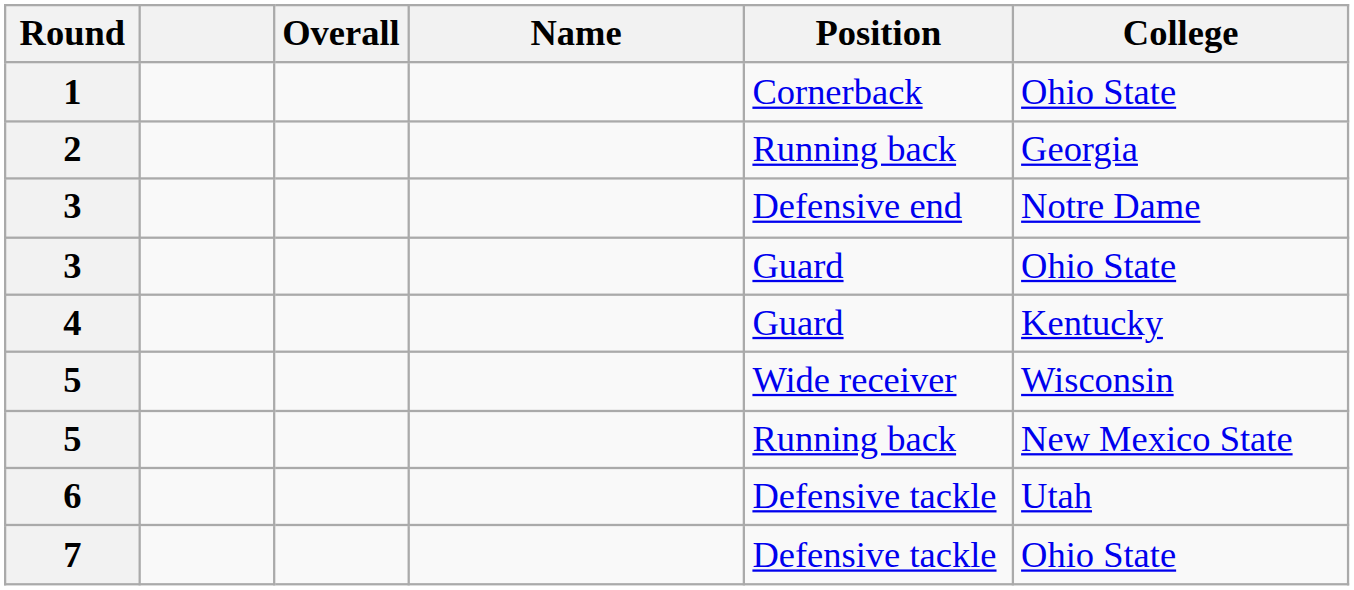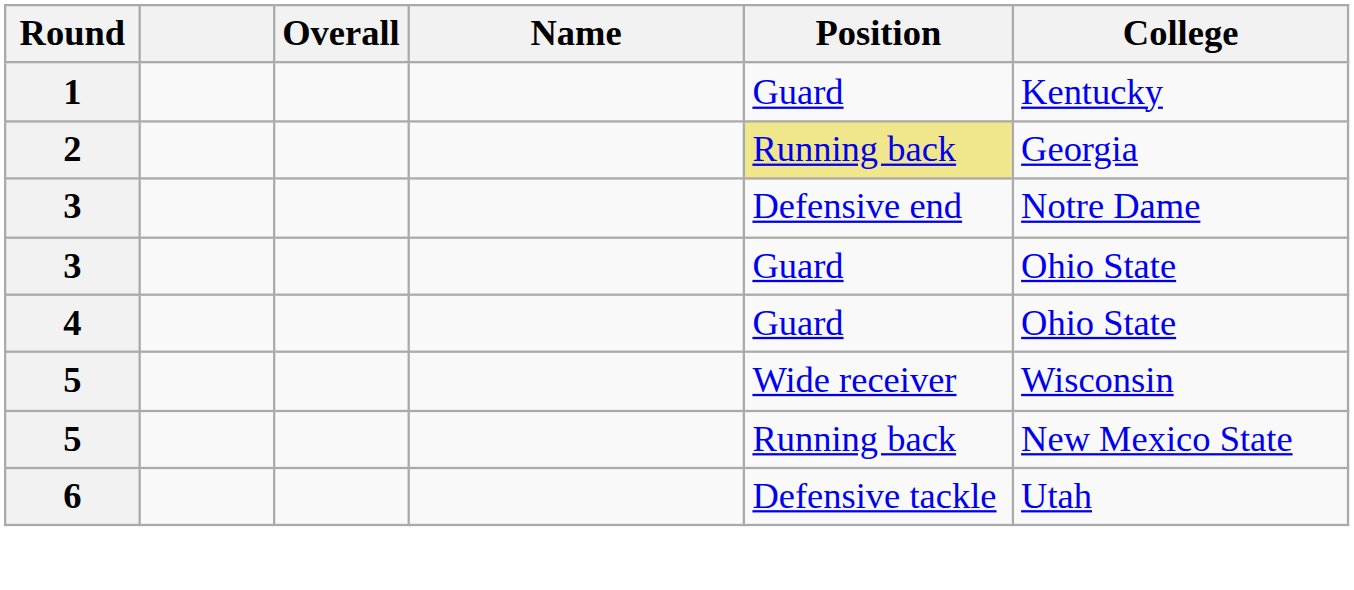(838, 91) Cornerback -> (798, 91) Guard
(1099, 91) Ohio State -> (1092, 91) Kentucky
(854, 149) no background -> (854, 149) khaki background
(1092, 322) Kentucky -> (1099, 322) Ohio State
- row: (72, 554)
